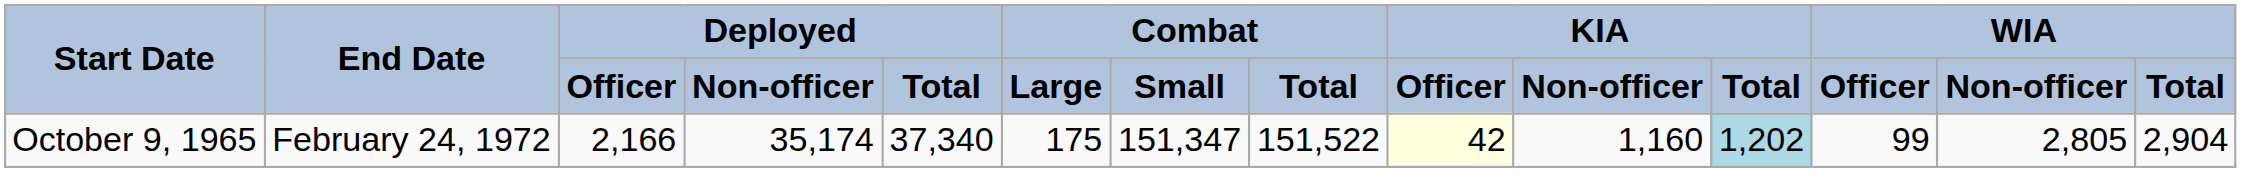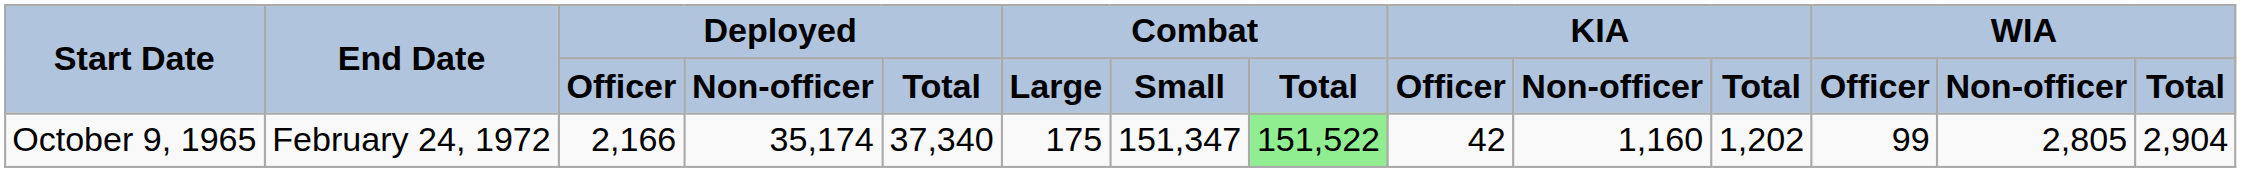(1318, 139) no background -> (1318, 139) lightgreen background
(1487, 139) lightyellow background -> (1487, 139) no background
(1761, 139) lightblue background -> (1761, 139) no background
